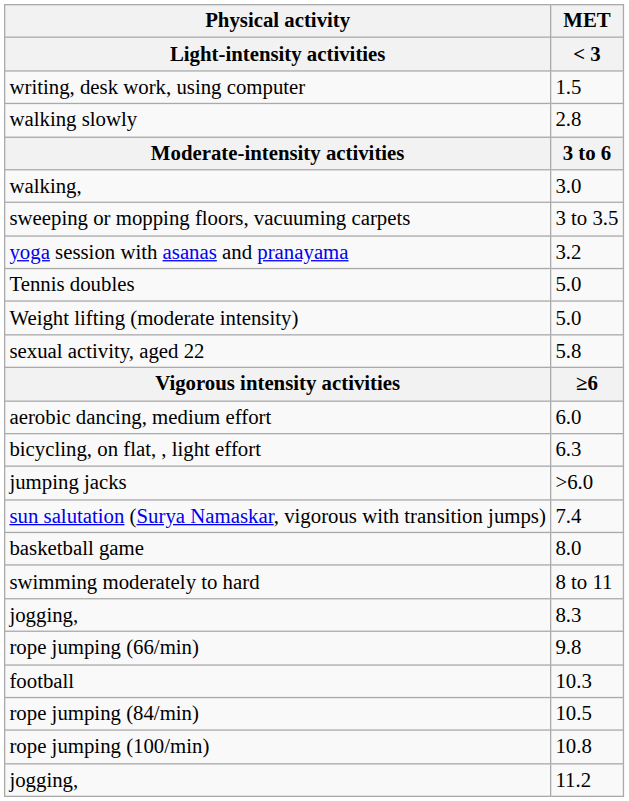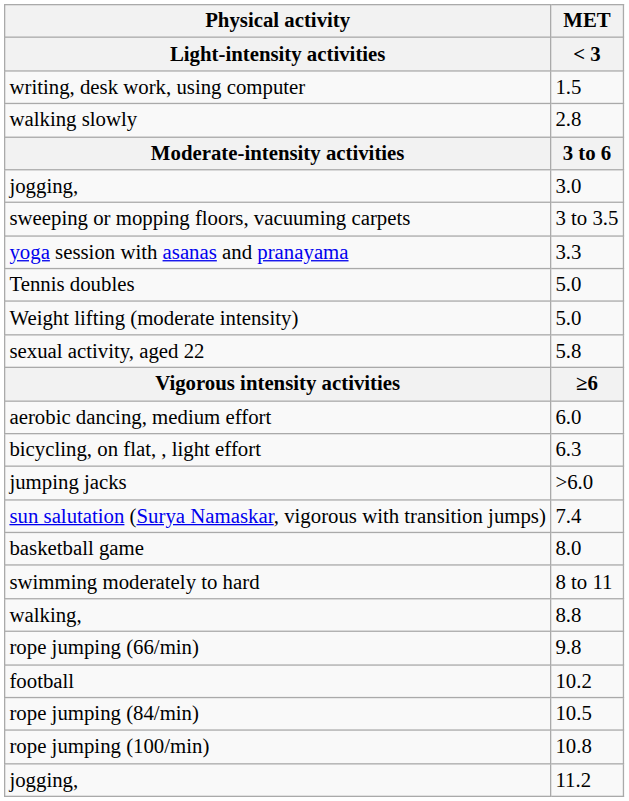(46, 185) walking, -> (44, 185) jogging,
(568, 251) 3.2 -> (568, 251) 3.3
(44, 614) jogging, -> (46, 614) walking,
(568, 614) 8.3 -> (568, 614) 8.8
(574, 680) 10.3 -> (574, 680) 10.2
